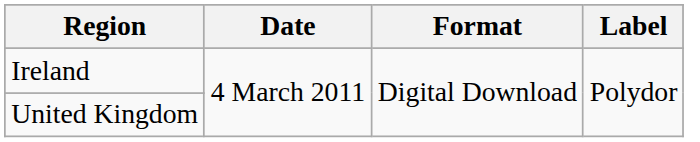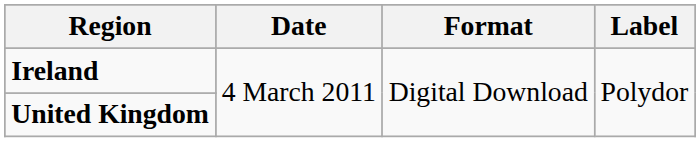(50, 70) normal -> (55, 70) bold
(105, 114) normal -> (110, 114) bold
